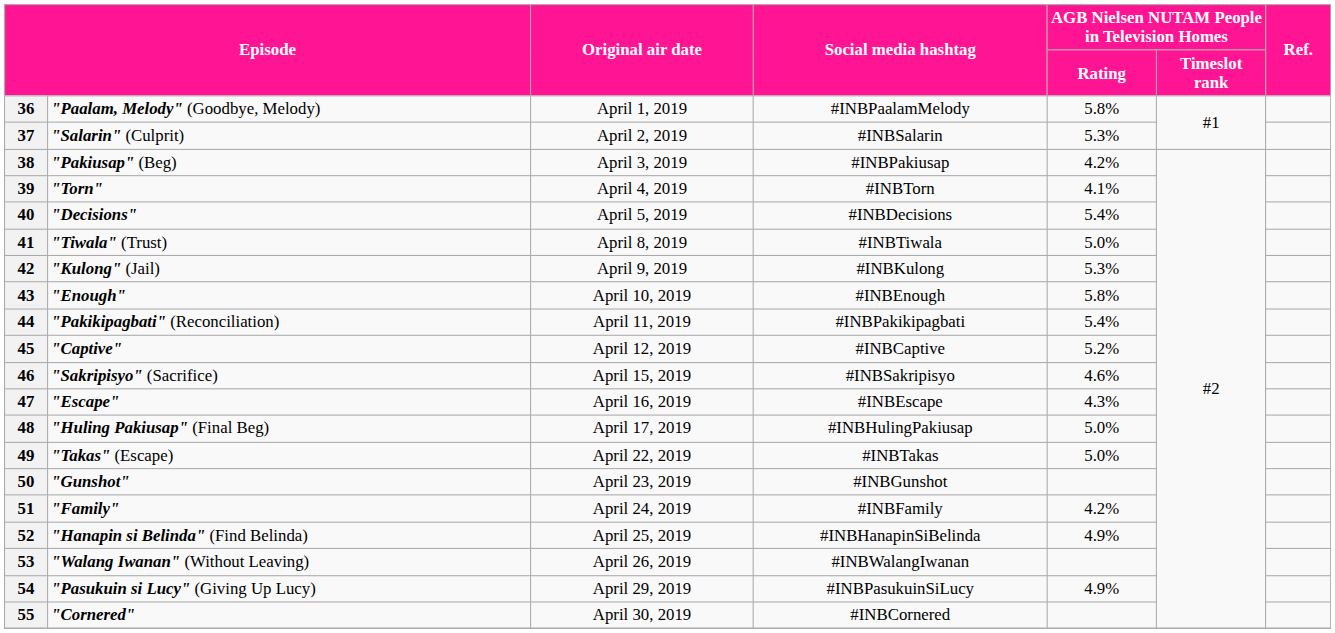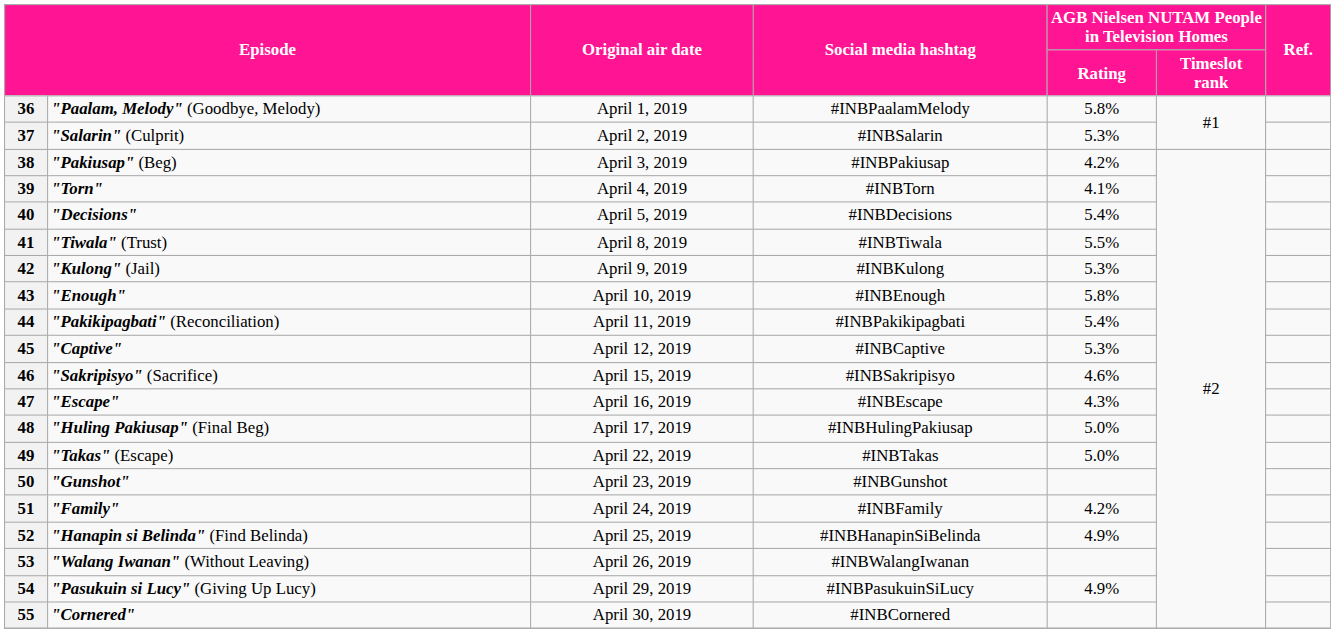(1102, 242) 5.0% -> (1102, 242) 5.5%
(1102, 348) 5.2% -> (1102, 348) 5.3%
